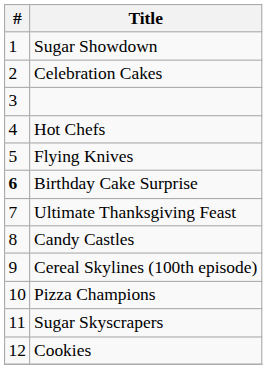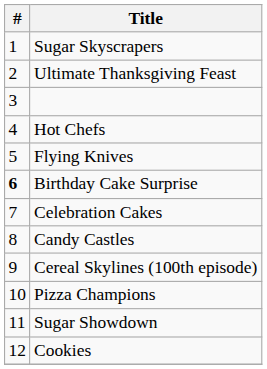(96, 45) Sugar Showdown -> (99, 45) Sugar Skyscrapers
(98, 73) Celebration Cakes -> (135, 73) Ultimate Thanksgiving Feast
(135, 211) Ultimate Thanksgiving Feast -> (98, 211) Celebration Cakes
(99, 322) Sugar Skyscrapers -> (96, 322) Sugar Showdown
